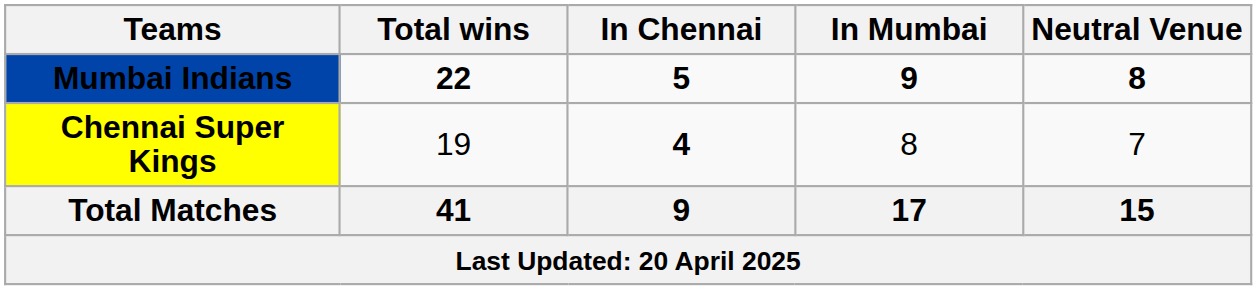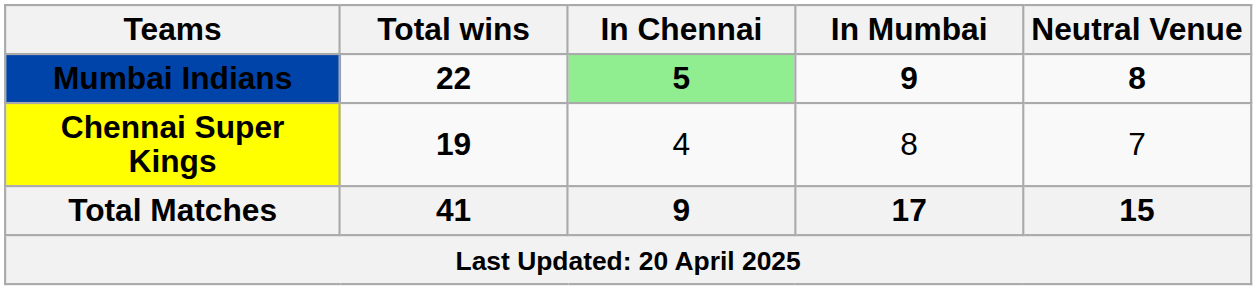(681, 78) no background -> (681, 78) lightgreen background
(454, 144) normal -> (454, 144) bold
(681, 144) bold -> (681, 144) normal
